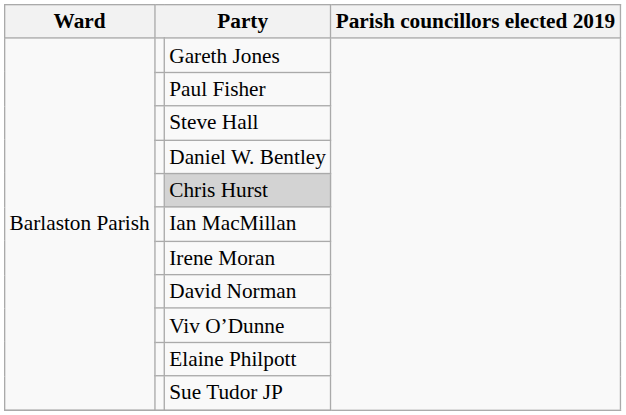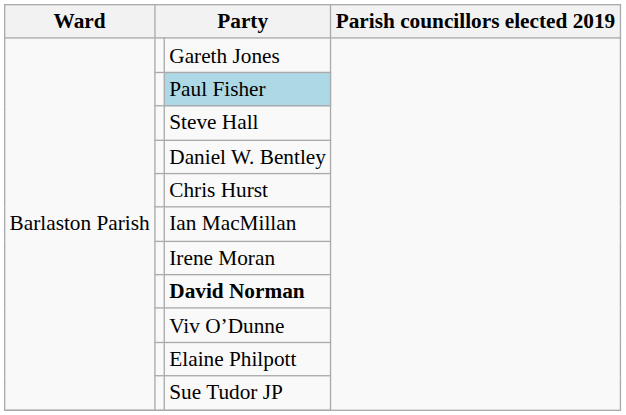(217, 88) no background -> (217, 88) lightblue background
(219, 190) lightgrey background -> (219, 190) no background
(233, 291) normal -> (237, 291) bold
